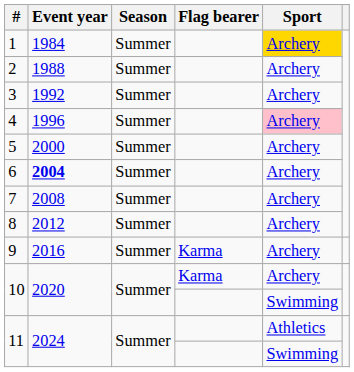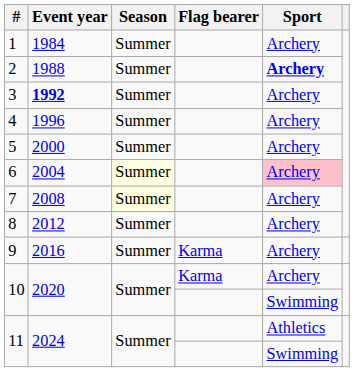(293, 43) gold background -> (293, 43) no background
(293, 69) normal -> (295, 69) bold
(48, 95) normal -> (48, 95) bold
(293, 120) pink background -> (293, 120) no background
(48, 172) bold -> (48, 172) normal
(143, 172) no background -> (143, 172) lightyellow background
(293, 172) no background -> (293, 172) pink background
(143, 198) no background -> (143, 198) lightyellow background
